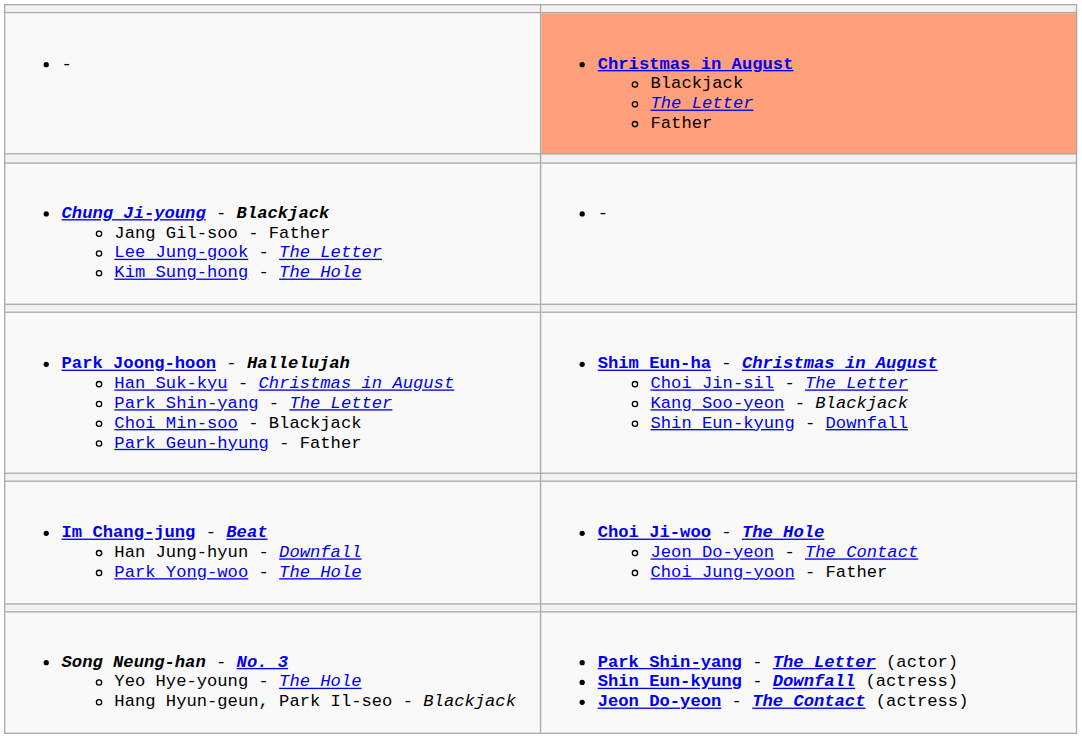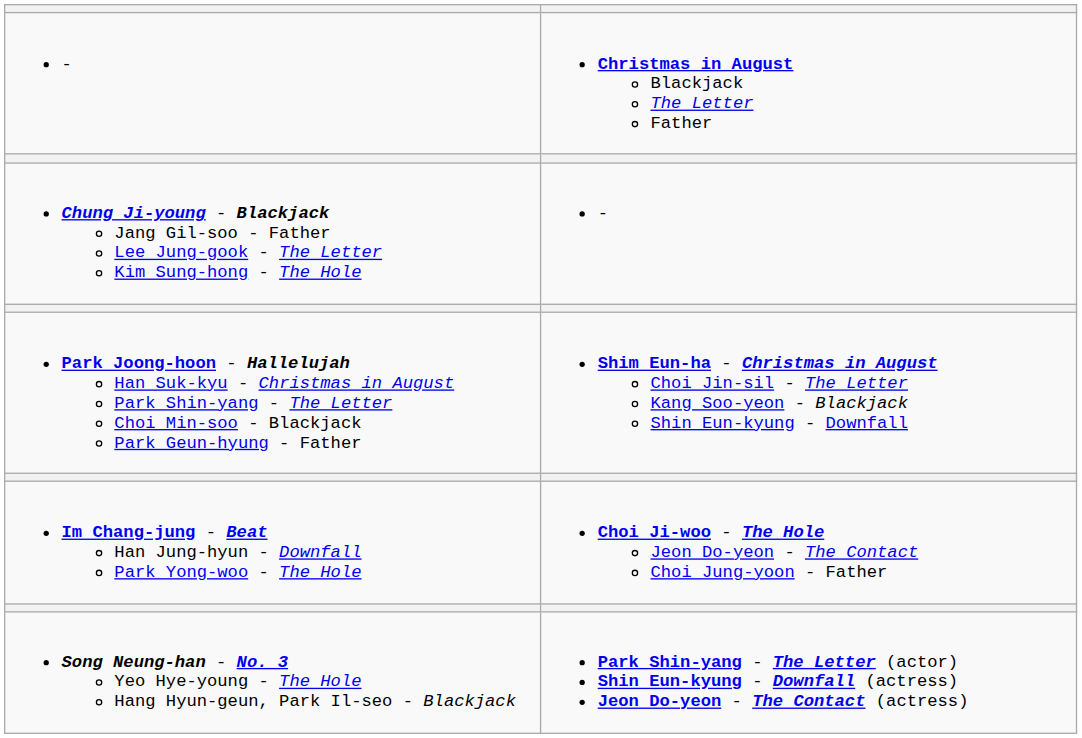(809, 93) lightsalmon background -> (809, 93) no background
